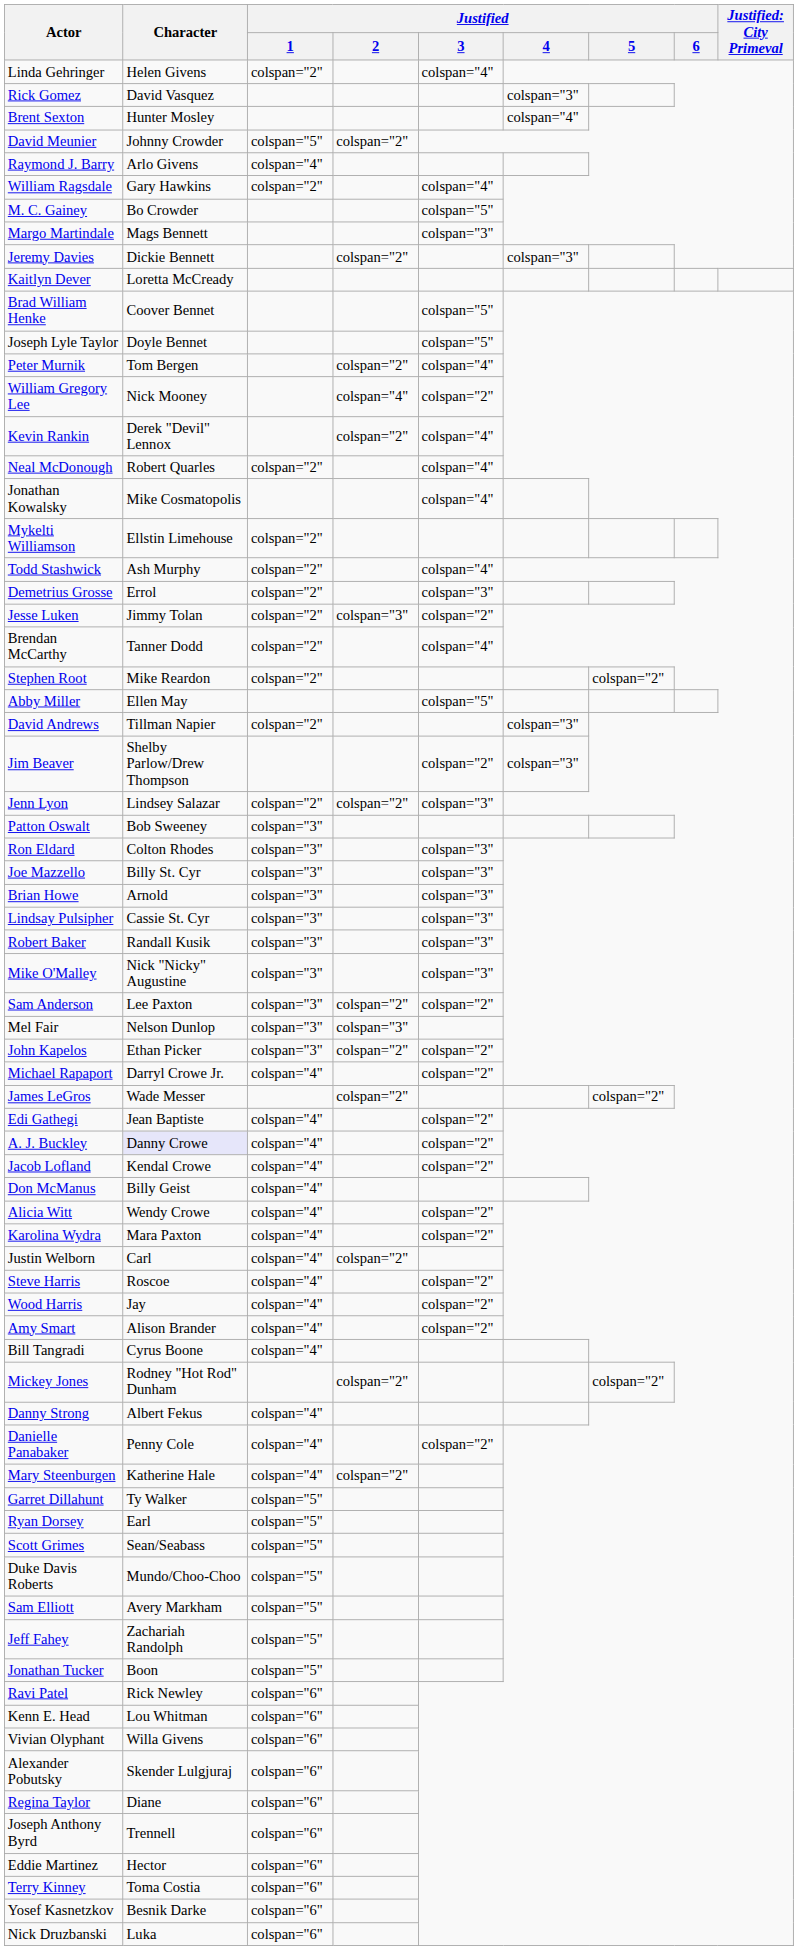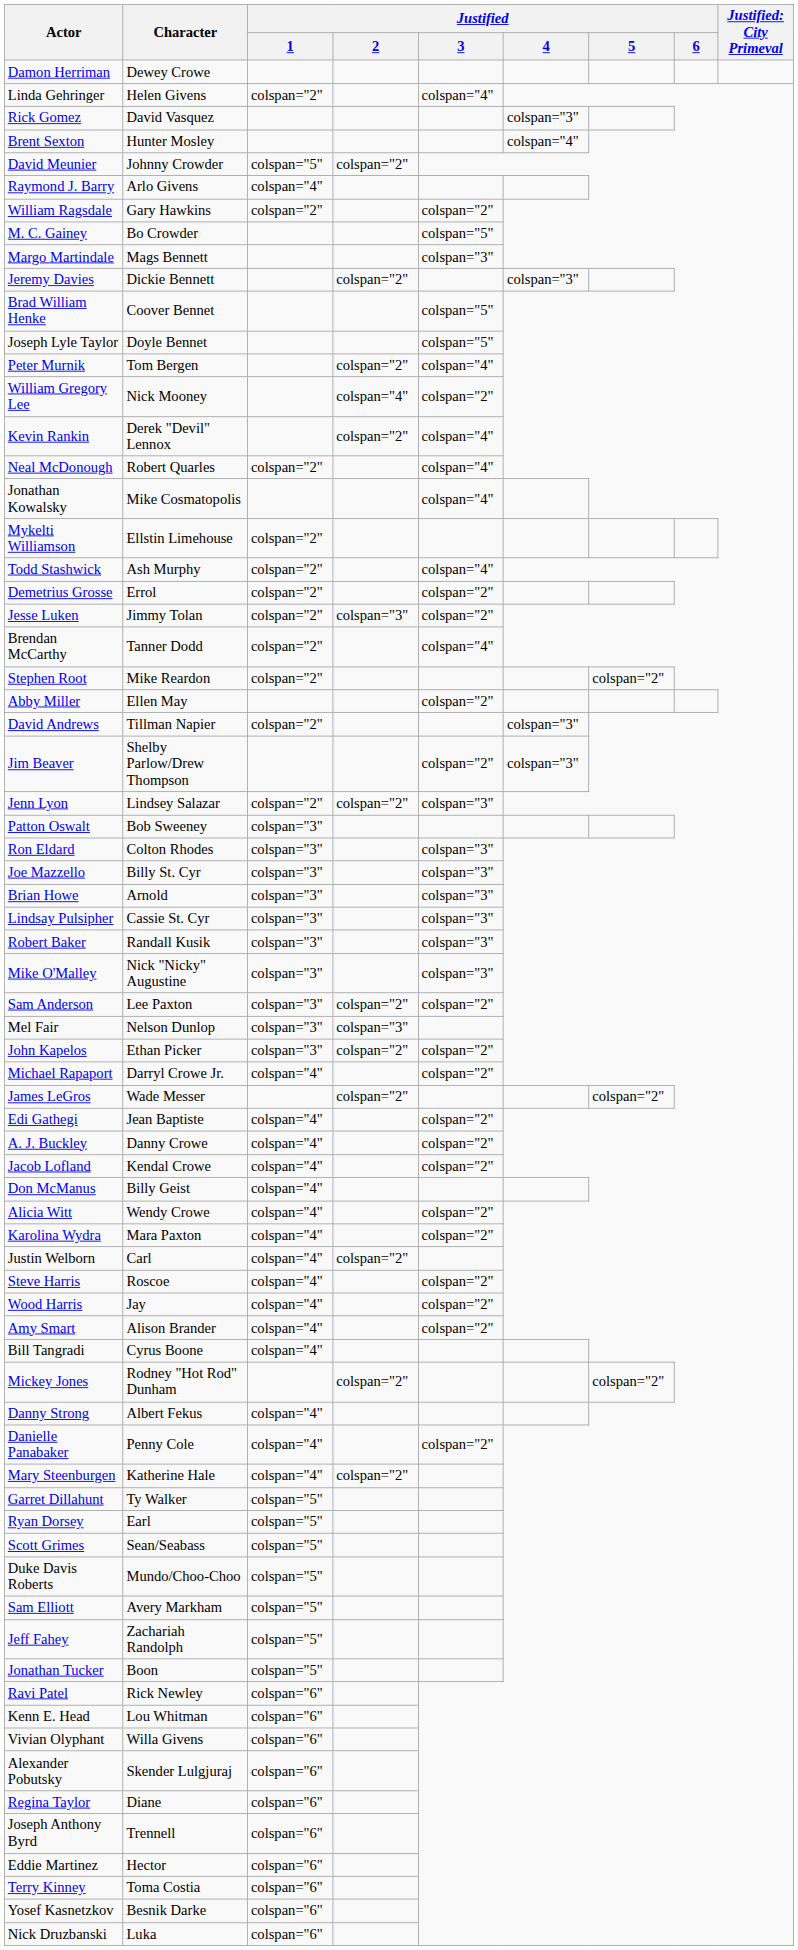+ row: (59, 71)
(458, 187) colspan="4" -> (458, 210) colspan="2"
- row: (49, 279)
(458, 592) colspan="3" -> (458, 592) colspan="2"
(458, 701) colspan="5" -> (458, 701) colspan="2"
(167, 1142) lavender background -> (167, 1142) no background
